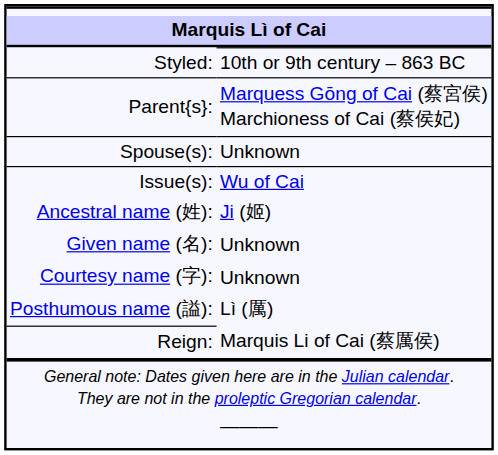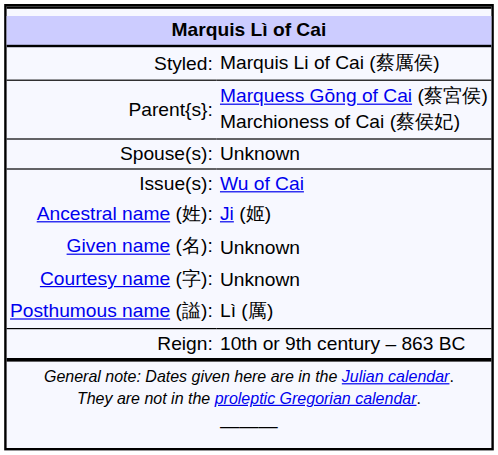(343, 62) 10th or 9th century – 863 BC -> (330, 62) Marquis Li of Cai (蔡厲侯)
(330, 341) Marquis Li of Cai (蔡厲侯) -> (343, 343) 10th or 9th century – 863 BC
